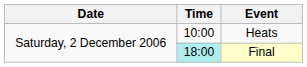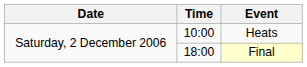(199, 52) paleturquoise background -> (199, 52) no background
